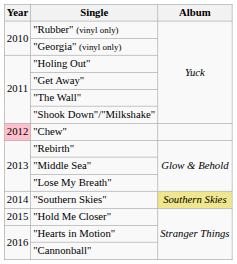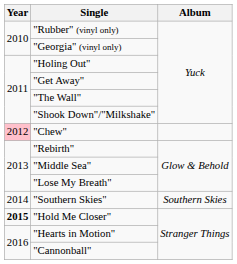(195, 200) khaki background -> (195, 200) no background
(18, 217) normal -> (18, 217) bold
